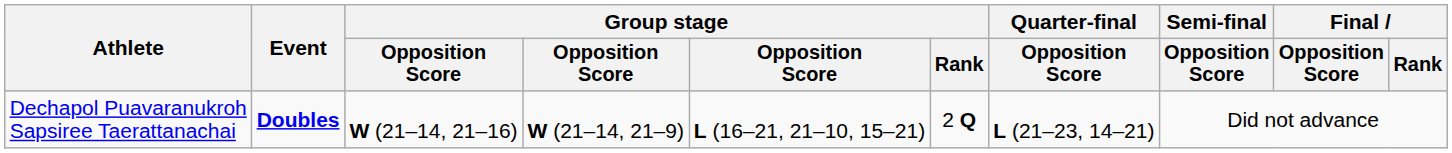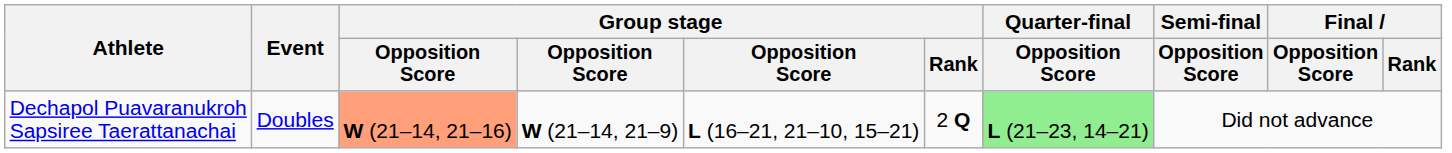(298, 120) bold -> (295, 120) normal
(433, 132) no background -> (428, 132) lightsalmon background
(1074, 132) no background -> (1068, 132) lightgreen background
